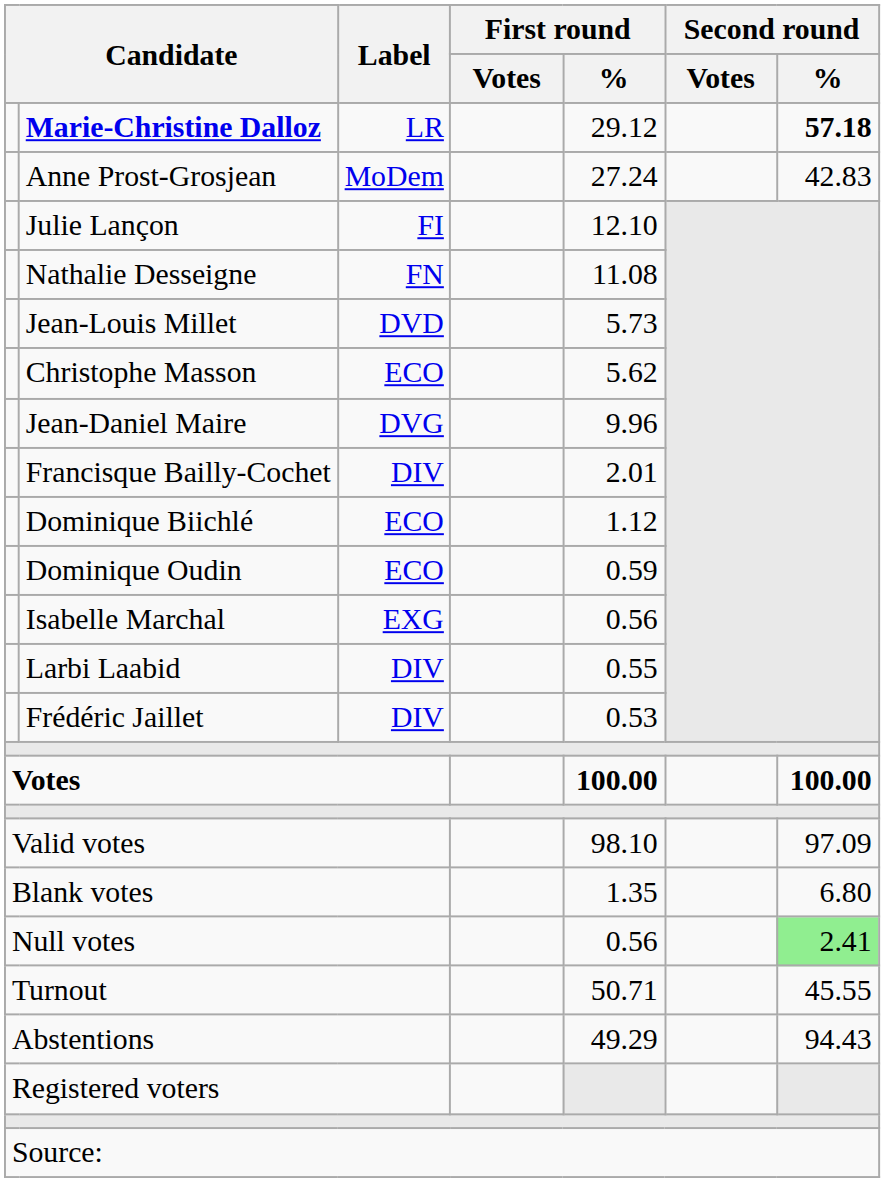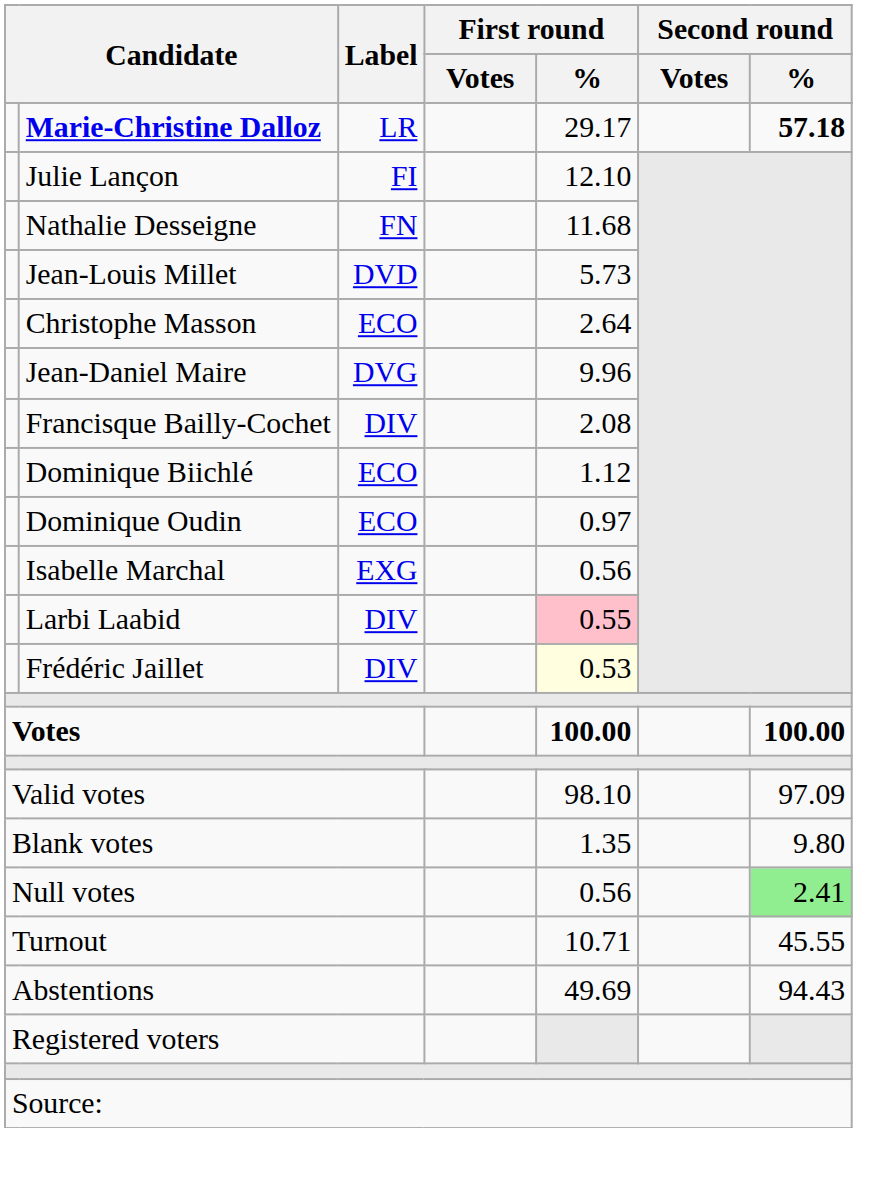(624, 127) 29.12 -> (598, 127) 29.17
- row: (151, 176)
(625, 274) 11.08 -> (598, 225) 11.68
(632, 373) 5.62 -> (605, 323) 2.64
(632, 471) 2.01 -> (605, 422) 2.08
(632, 569) 0.59 -> (605, 520) 0.97
(632, 667) no background -> (605, 618) pink background
(632, 716) no background -> (605, 667) lightyellow background
(846, 892) 6.80 -> (819, 842) 9.80
(624, 990) 50.71 -> (598, 941) 10.71
(624, 1039) 49.29 -> (598, 990) 49.69
